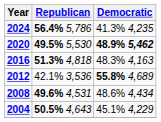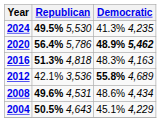(63, 29) 56.4% 5,786 -> (63, 29) 49.5% 5,530
(63, 45) 49.5% 5,530 -> (63, 45) 56.4% 5,786
